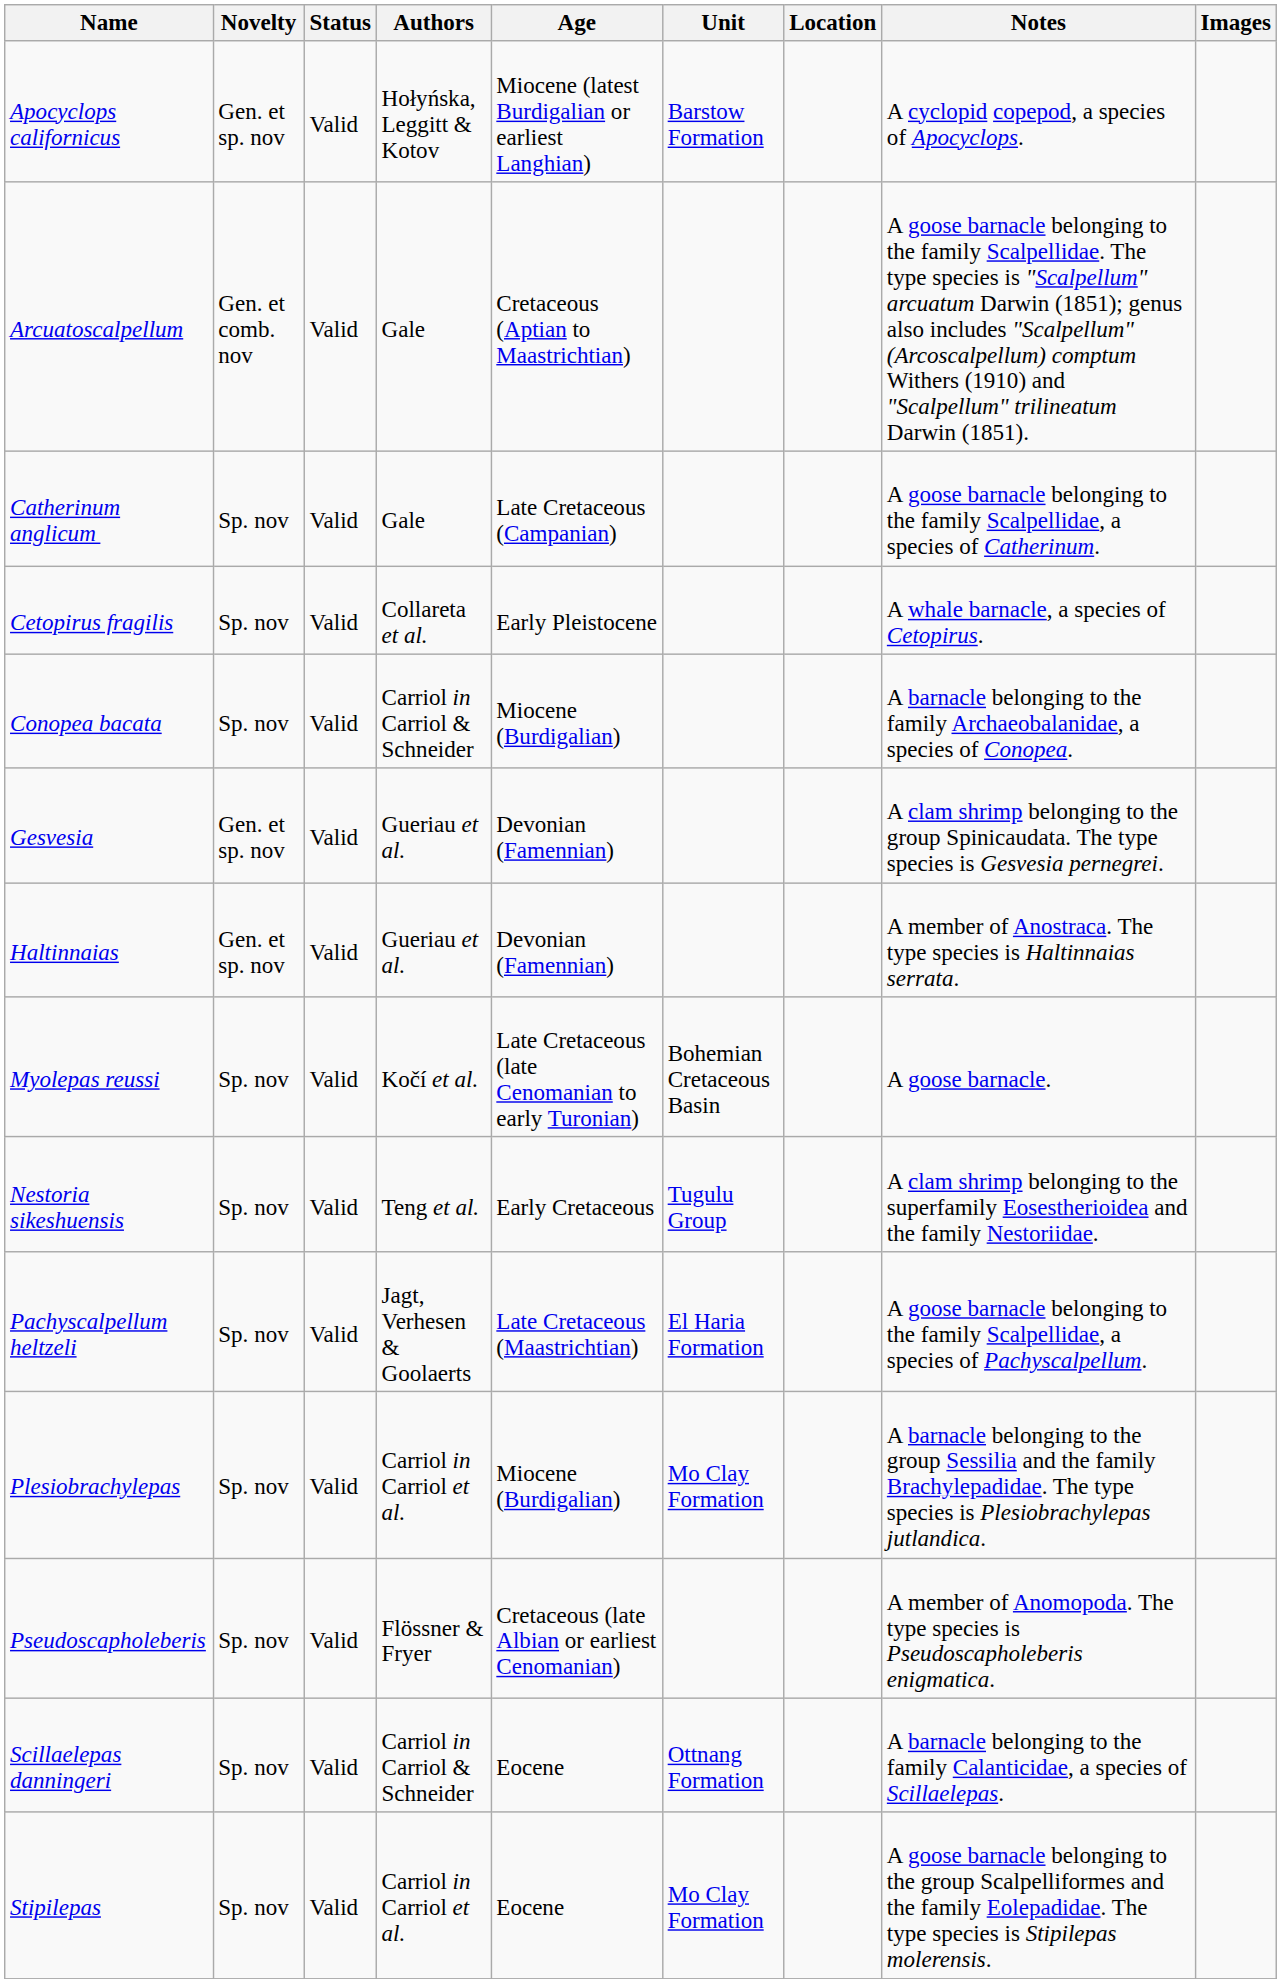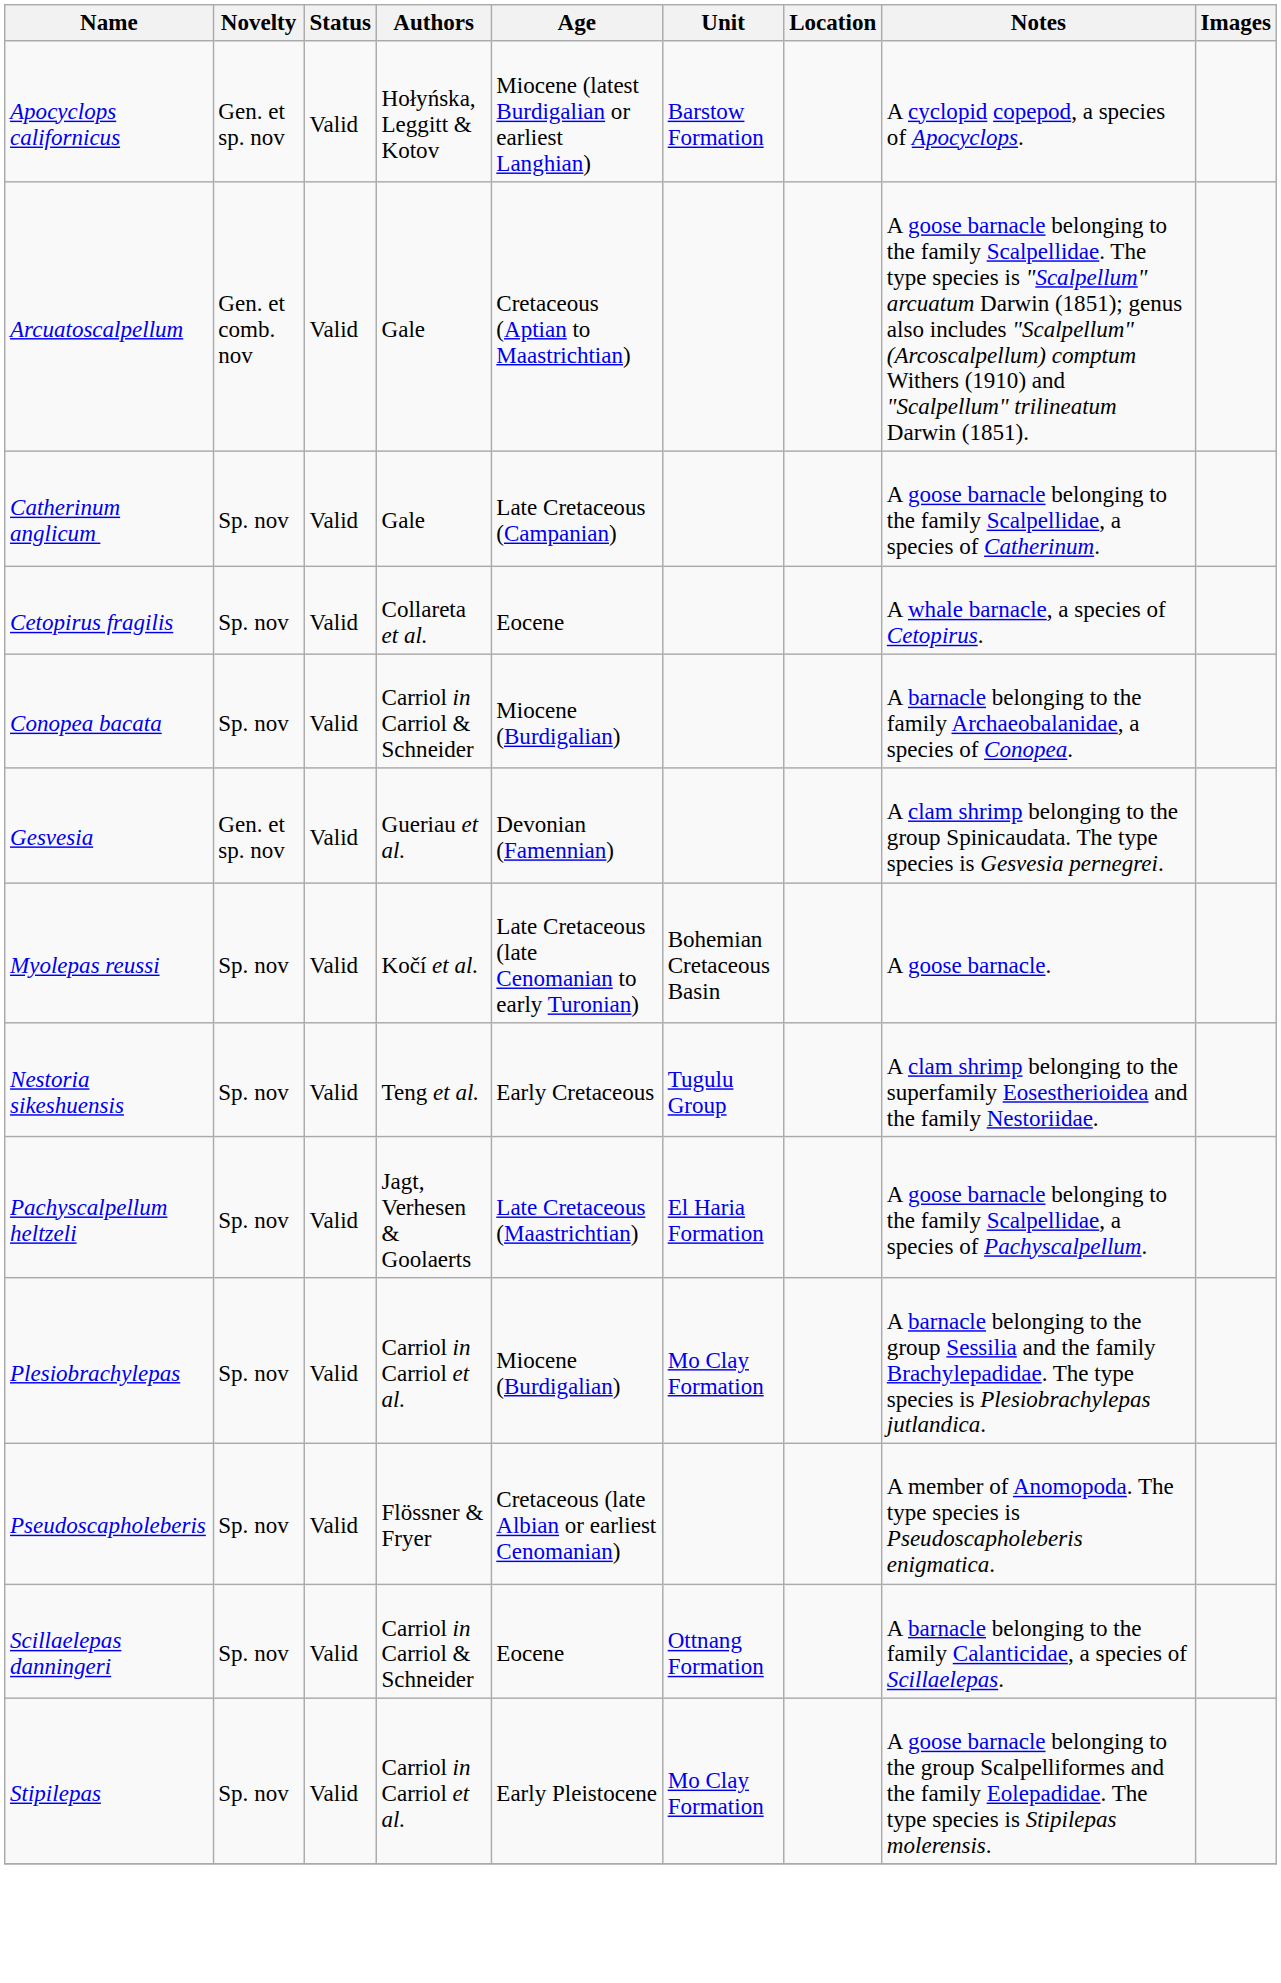(577, 622) Early Pleistocene -> (530, 622) Eocene
- row: (64, 952)
(530, 1908) Eocene -> (577, 1793) Early Pleistocene
